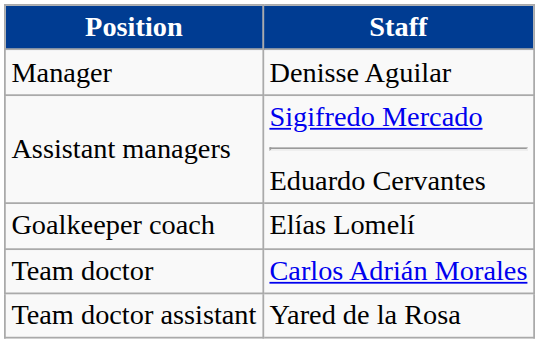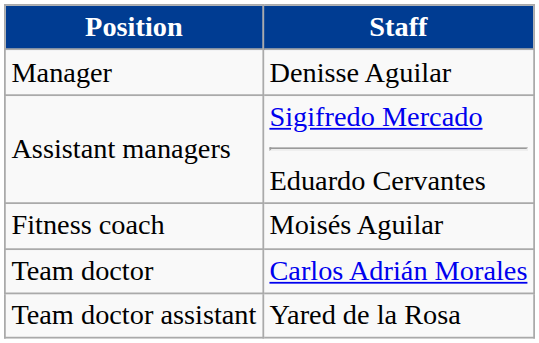- row: (113, 225)
+ row: (88, 225)
